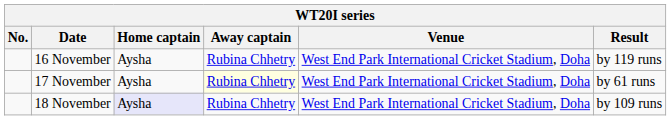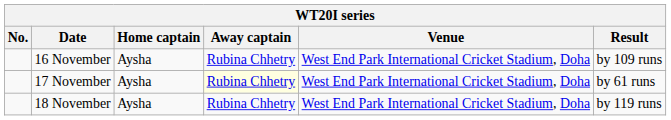(629, 59) by 119 runs -> (629, 59) by 109 runs
(134, 103) lavender background -> (134, 103) no background
(629, 103) by 109 runs -> (629, 103) by 119 runs
